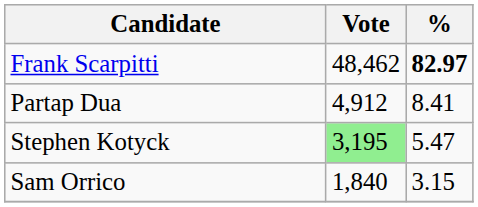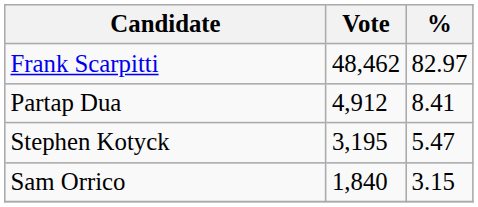(439, 63) bold -> (439, 63) normal
(360, 142) lightgreen background -> (360, 142) no background
